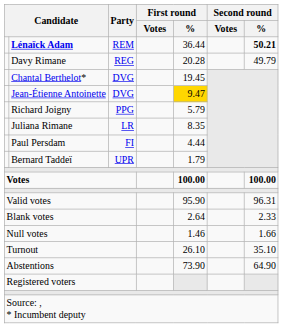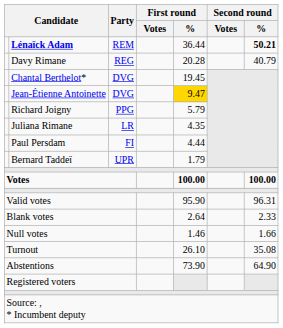(265, 61) 49.79 -> (265, 61) 40.79
(196, 126) 8.35 -> (196, 126) 4.35
(265, 250) 35.10 -> (265, 250) 35.08
